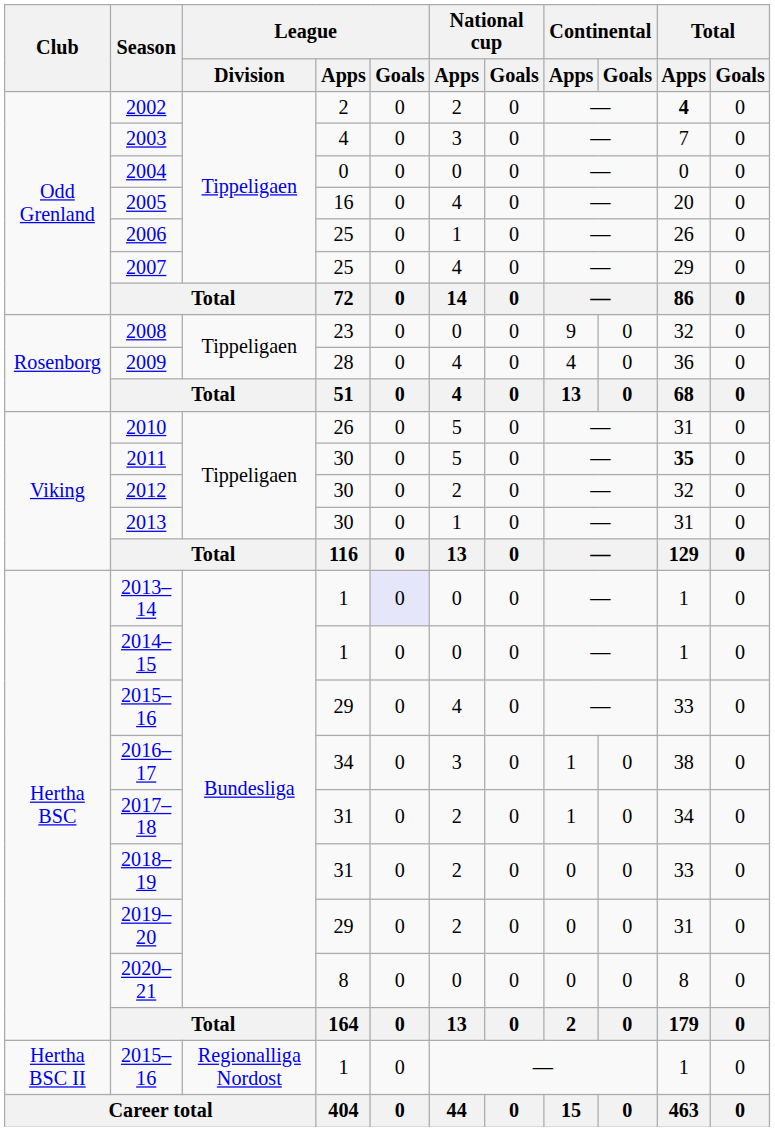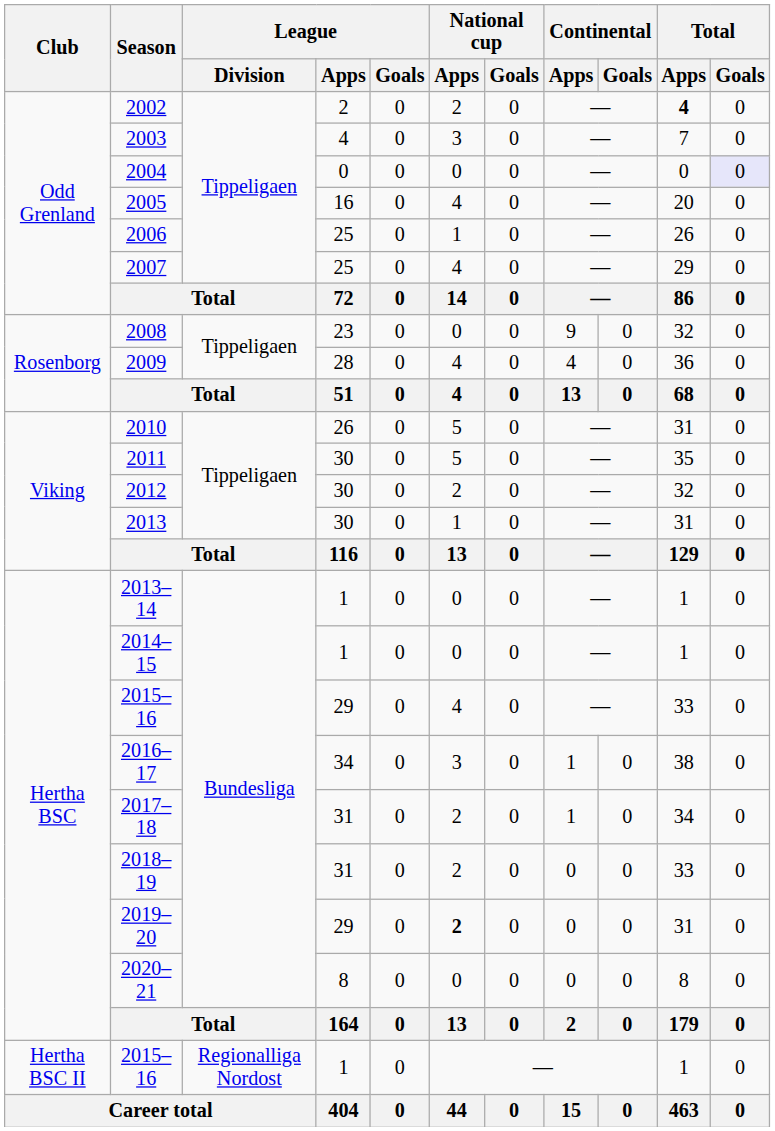(740, 171) no background -> (740, 171) lavender background
(684, 458) bold -> (684, 458) normal
(400, 598) lavender background -> (400, 598) no background
(457, 925) normal -> (457, 925) bold
